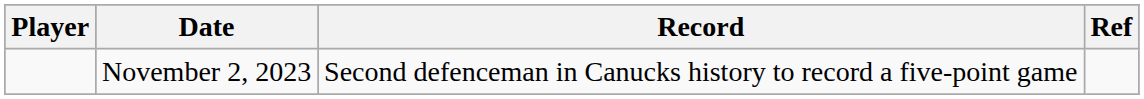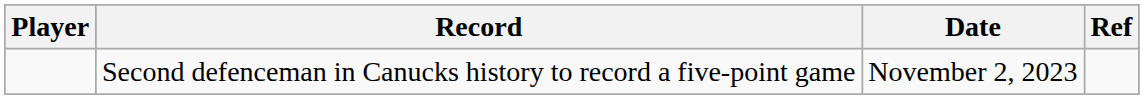columns swapped: (701, 26) <-> (207, 26)
